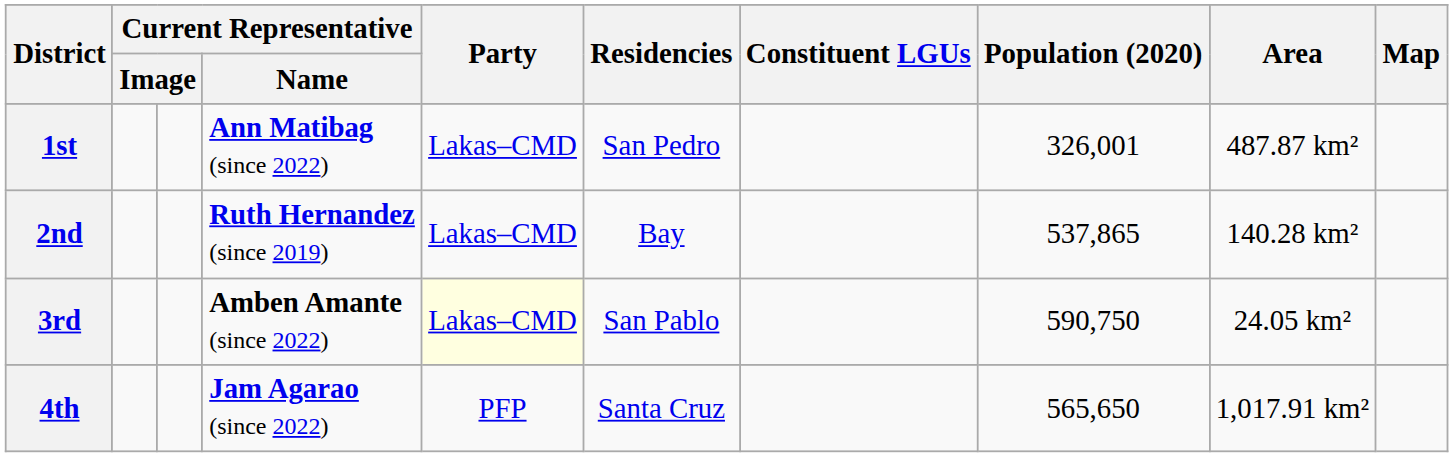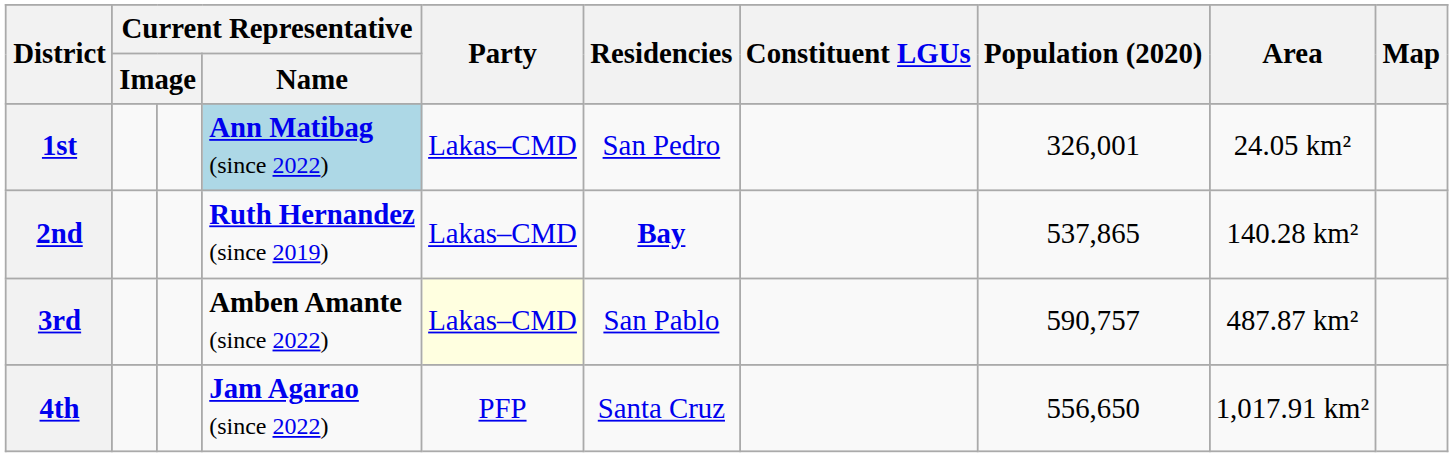(291, 145) no background -> (291, 145) lightblue background
(1292, 146) 487.87 km² -> (1292, 146) 24.05 km²
(661, 233) normal -> (661, 233) bold
(1093, 320) 590,750 -> (1093, 320) 590,757
(1292, 320) 24.05 km² -> (1292, 320) 487.87 km²
(1093, 407) 565,650 -> (1093, 407) 556,650
